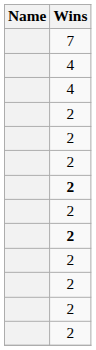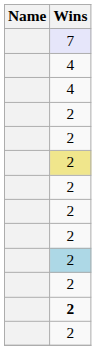(70, 41) no background -> (70, 41) lavender background
(70, 162) no background -> (70, 162) khaki background
(70, 187) bold -> (70, 187) normal
(70, 235) bold -> (70, 235) normal
(70, 260) no background -> (70, 260) lightblue background
(70, 308) normal -> (70, 308) bold
